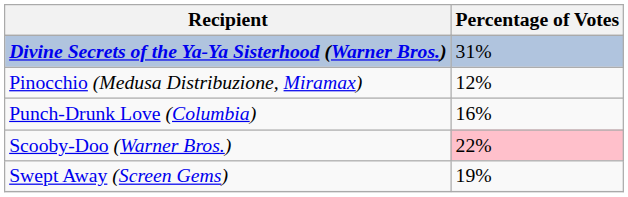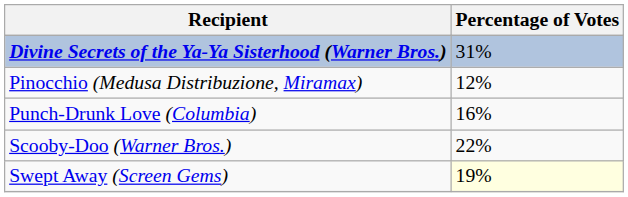(474, 144) pink background -> (474, 144) no background
(474, 176) no background -> (474, 176) lightyellow background
